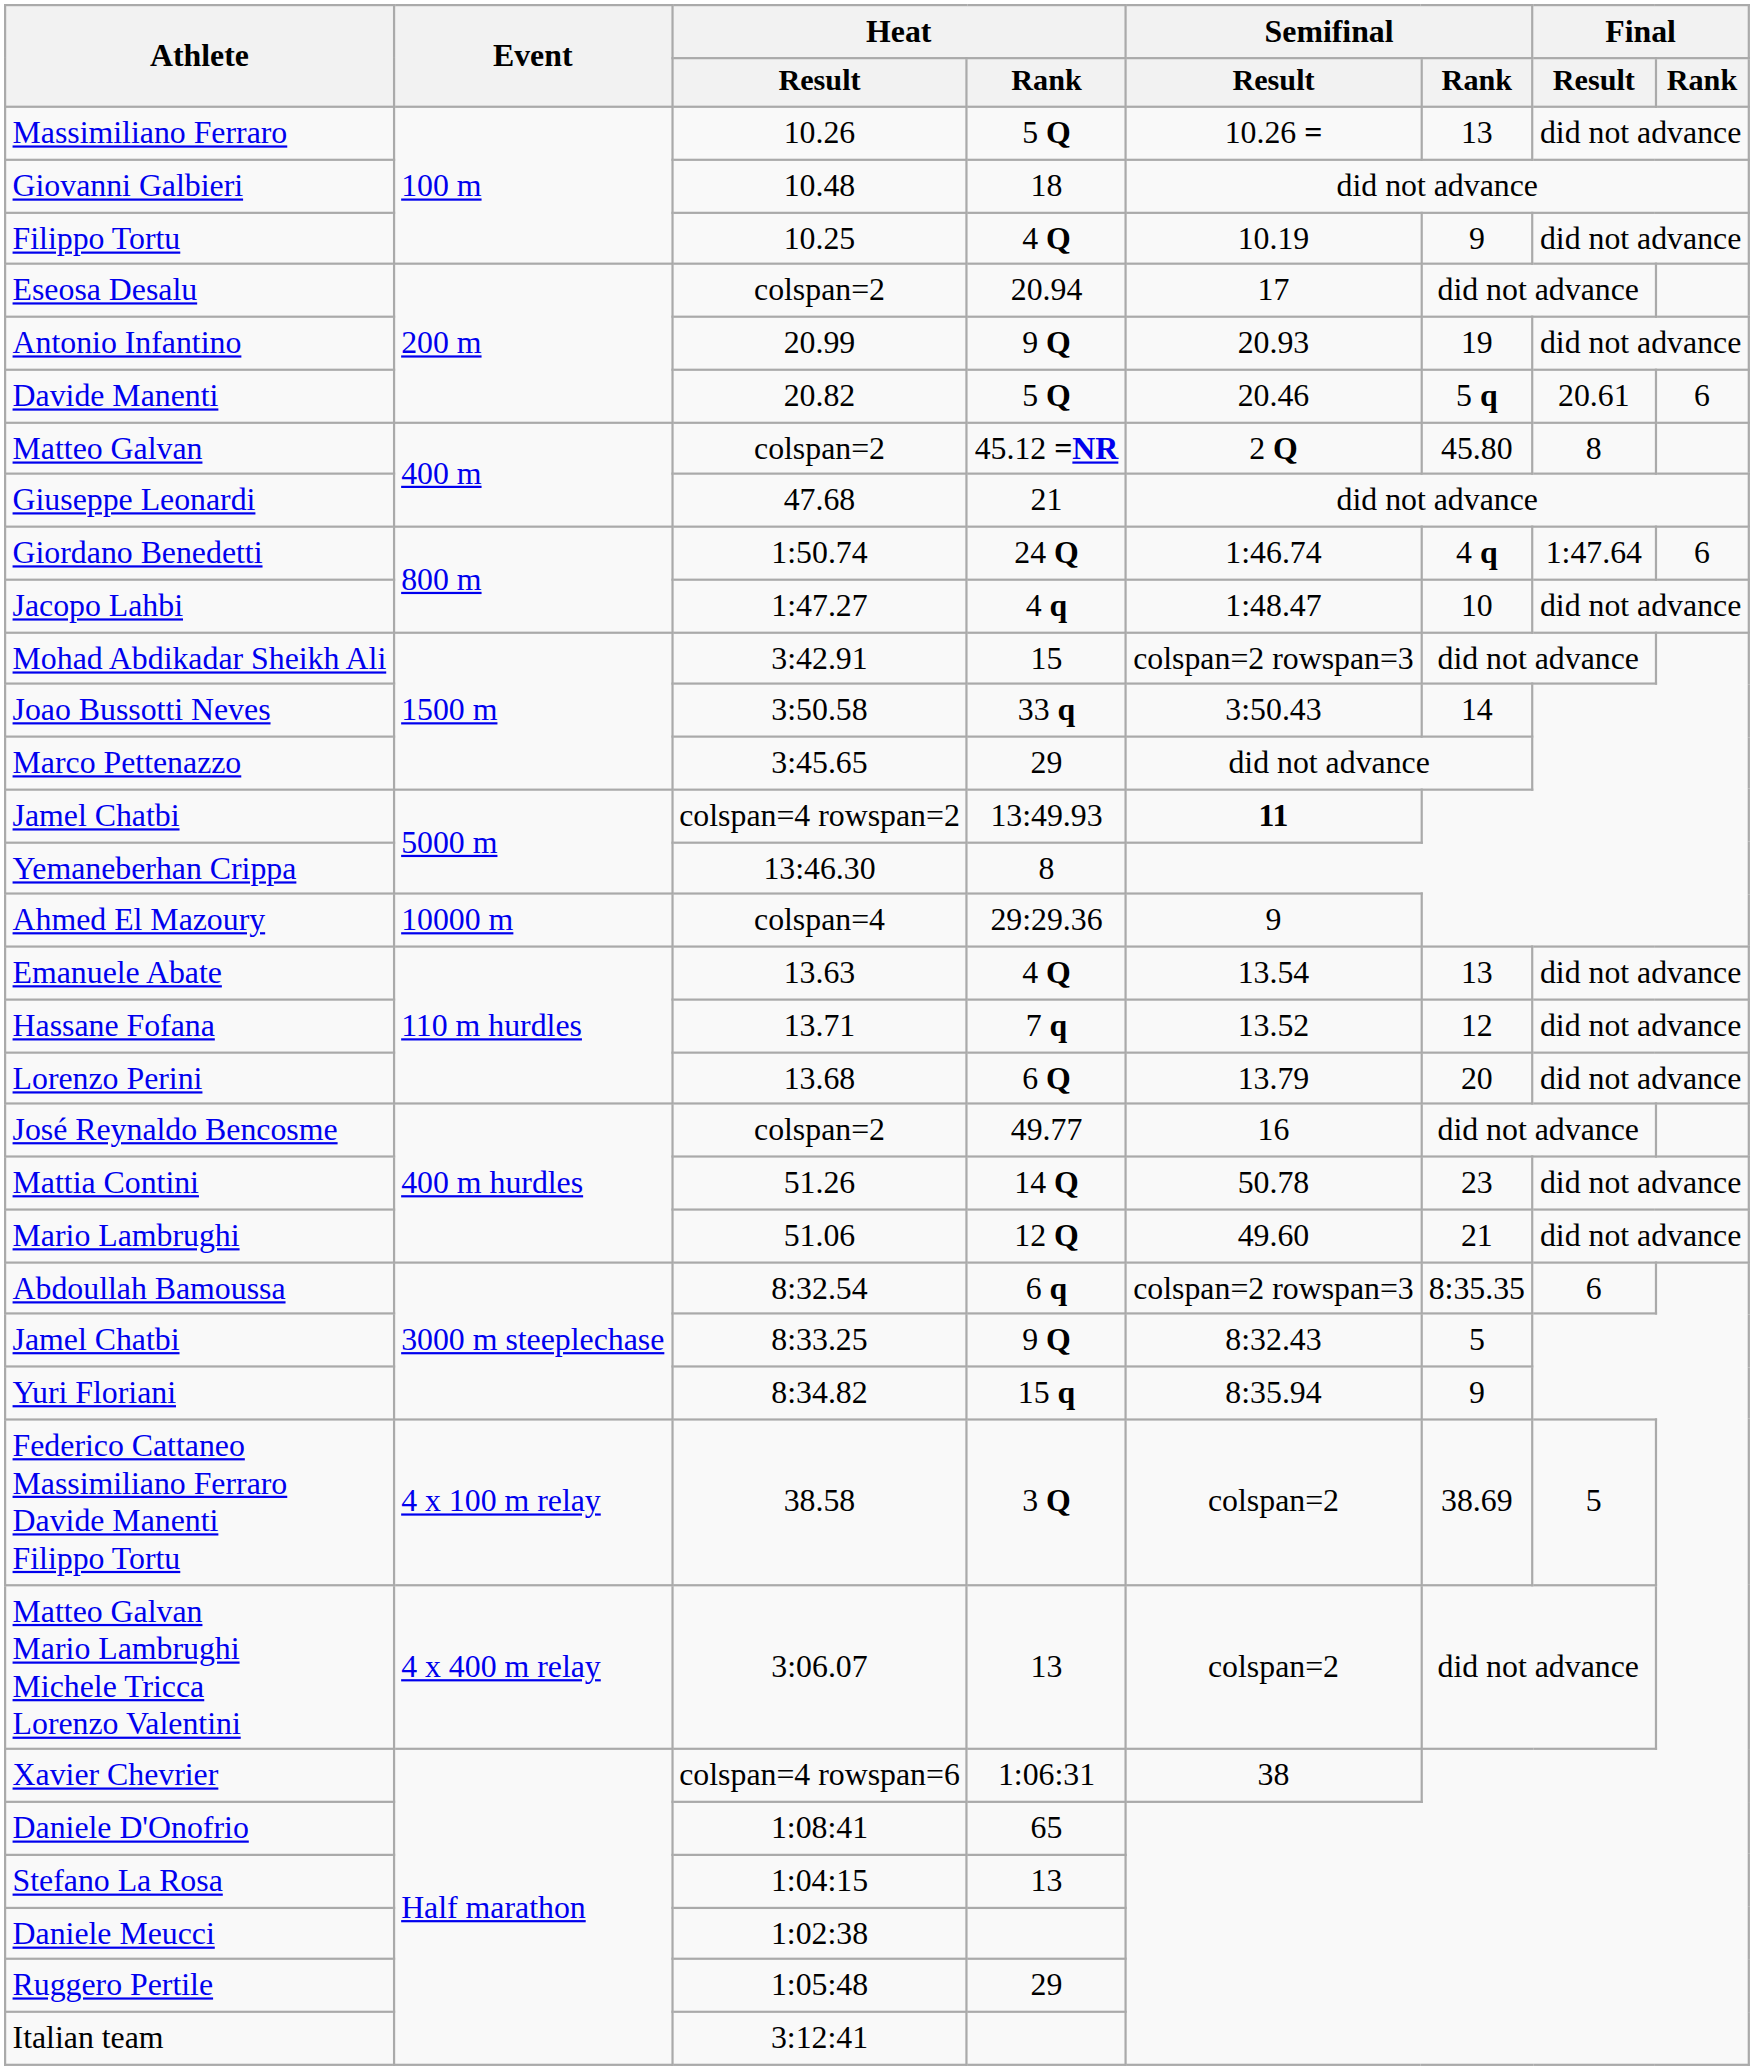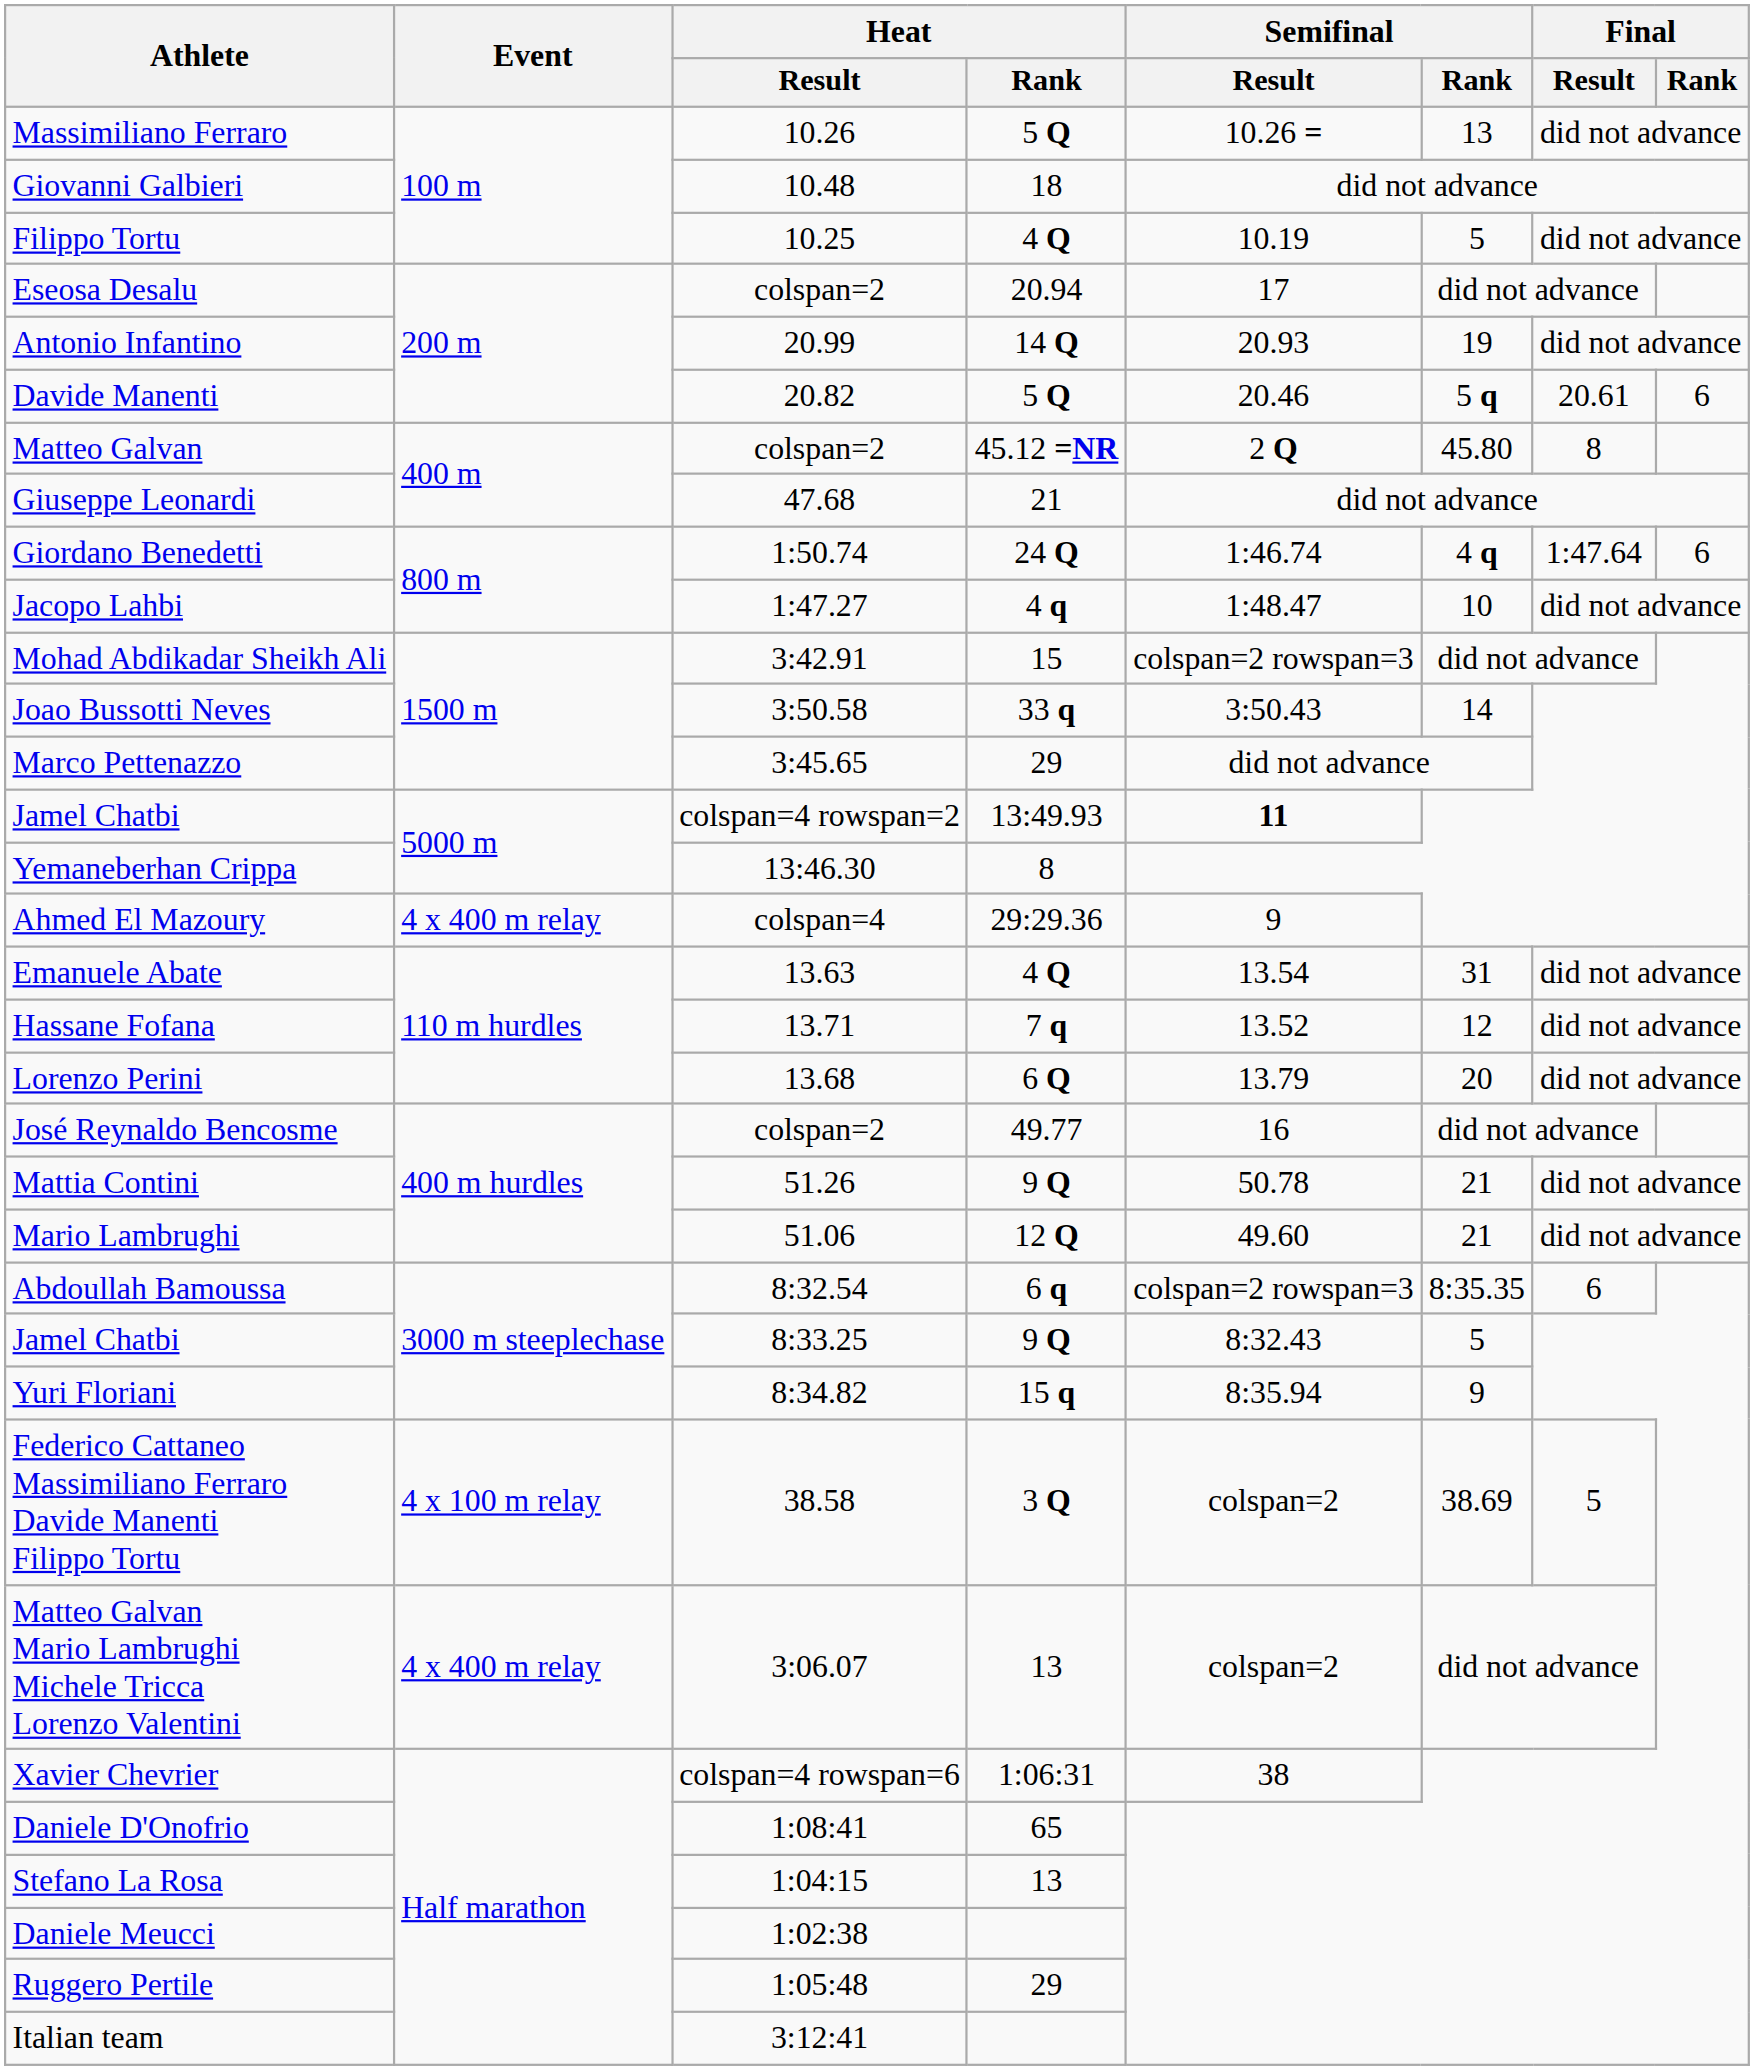(1477, 238) 9 -> (1477, 238) 5
(1046, 343) 9 Q -> (1047, 343) 14 Q
(457, 920) 10000 m -> (501, 920) 4 x 400 m relay
(1477, 973) 13 -> (1477, 973) 31
(1047, 1183) 14 Q -> (1046, 1183) 9 Q
(1477, 1183) 23 -> (1477, 1183) 21
